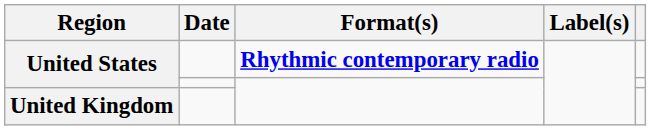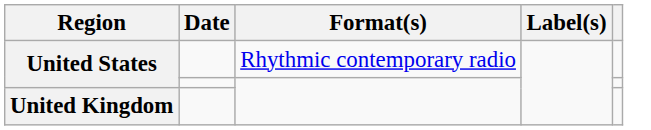(390, 58) bold -> (378, 58) normal
